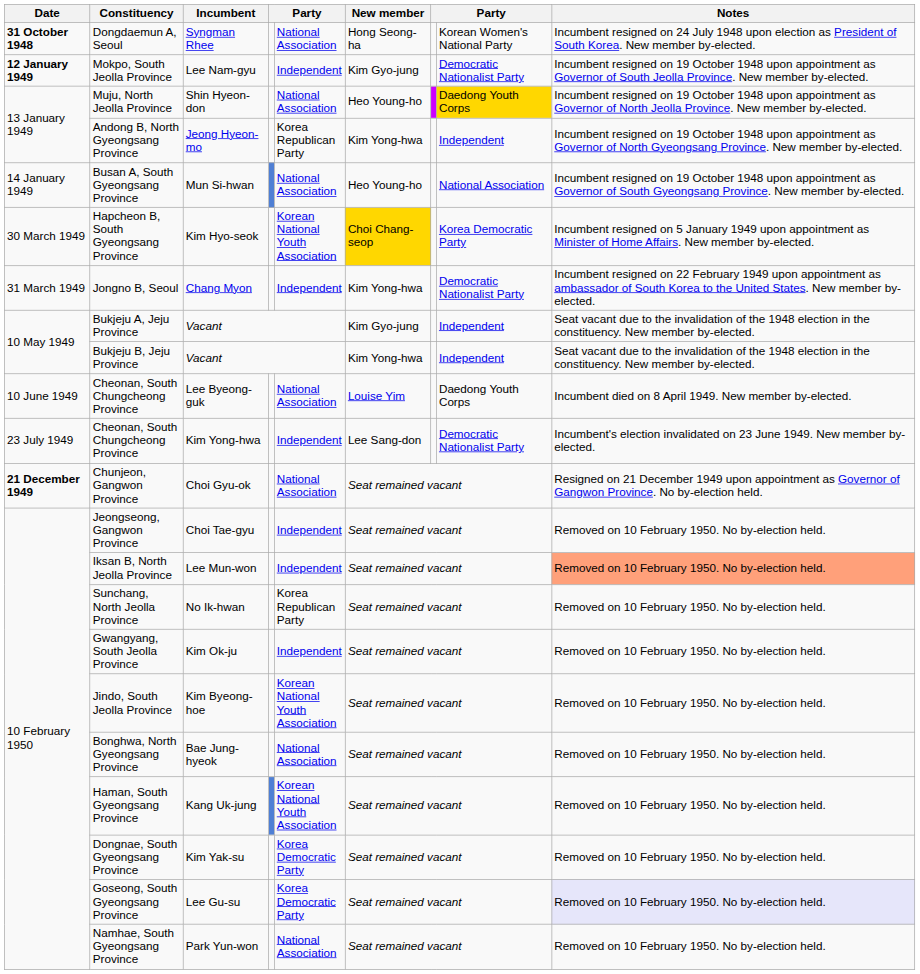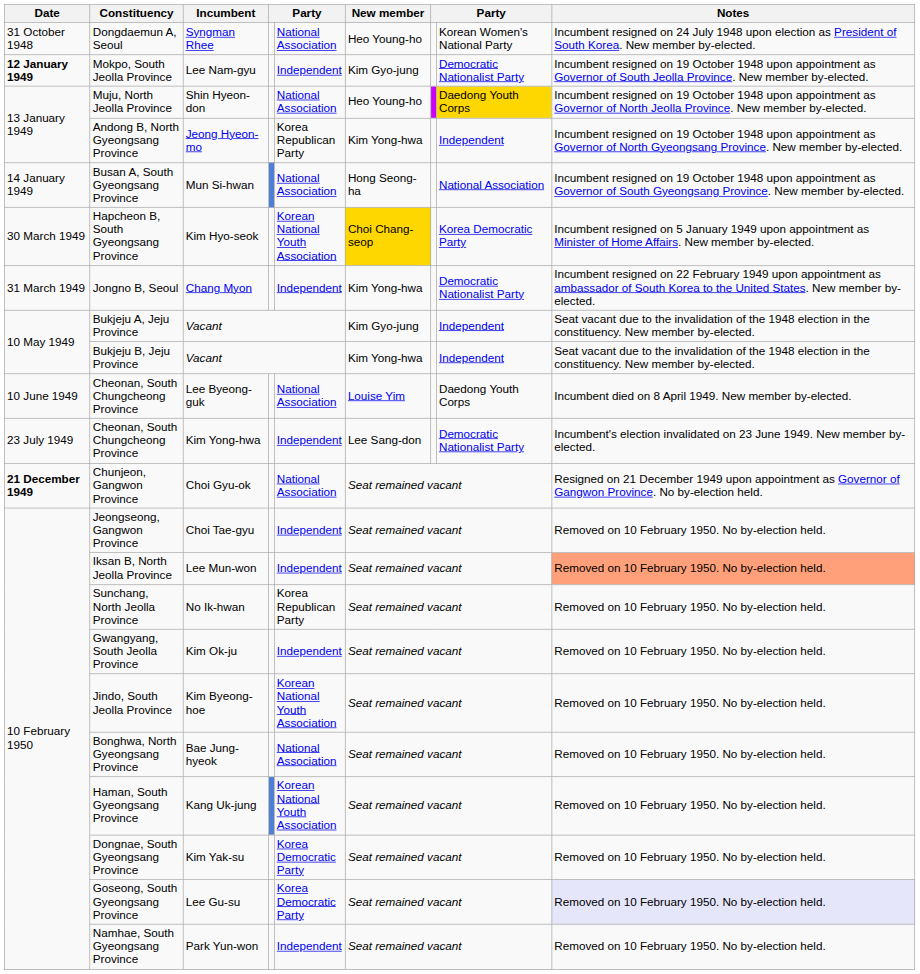(38, 38) bold -> (36, 38) normal
(382, 38) Hong Seong-ha -> (385, 38) Heo Young-ho
(385, 185) Heo Young-ho -> (382, 185) Hong Seong-ha
(307, 946) National Association -> (309, 946) Independent
